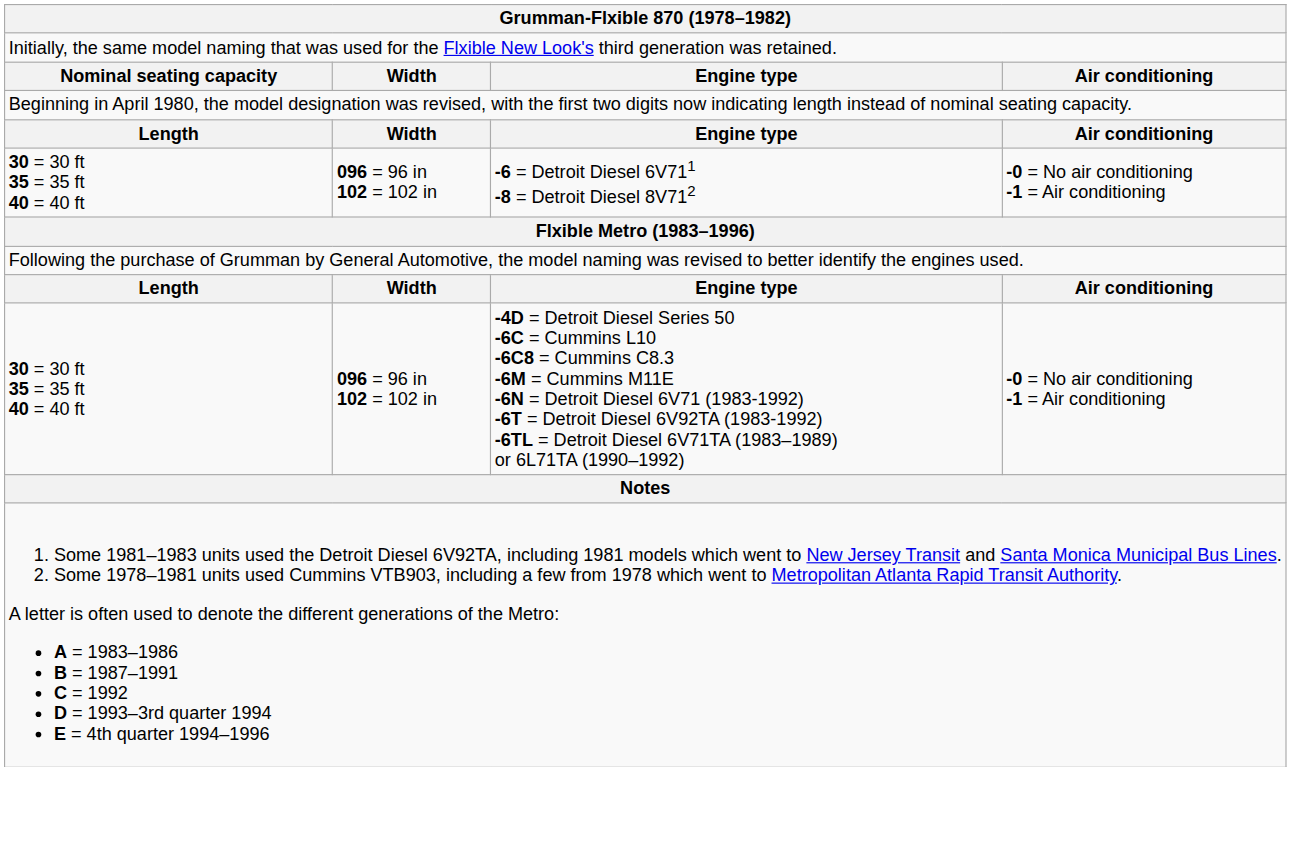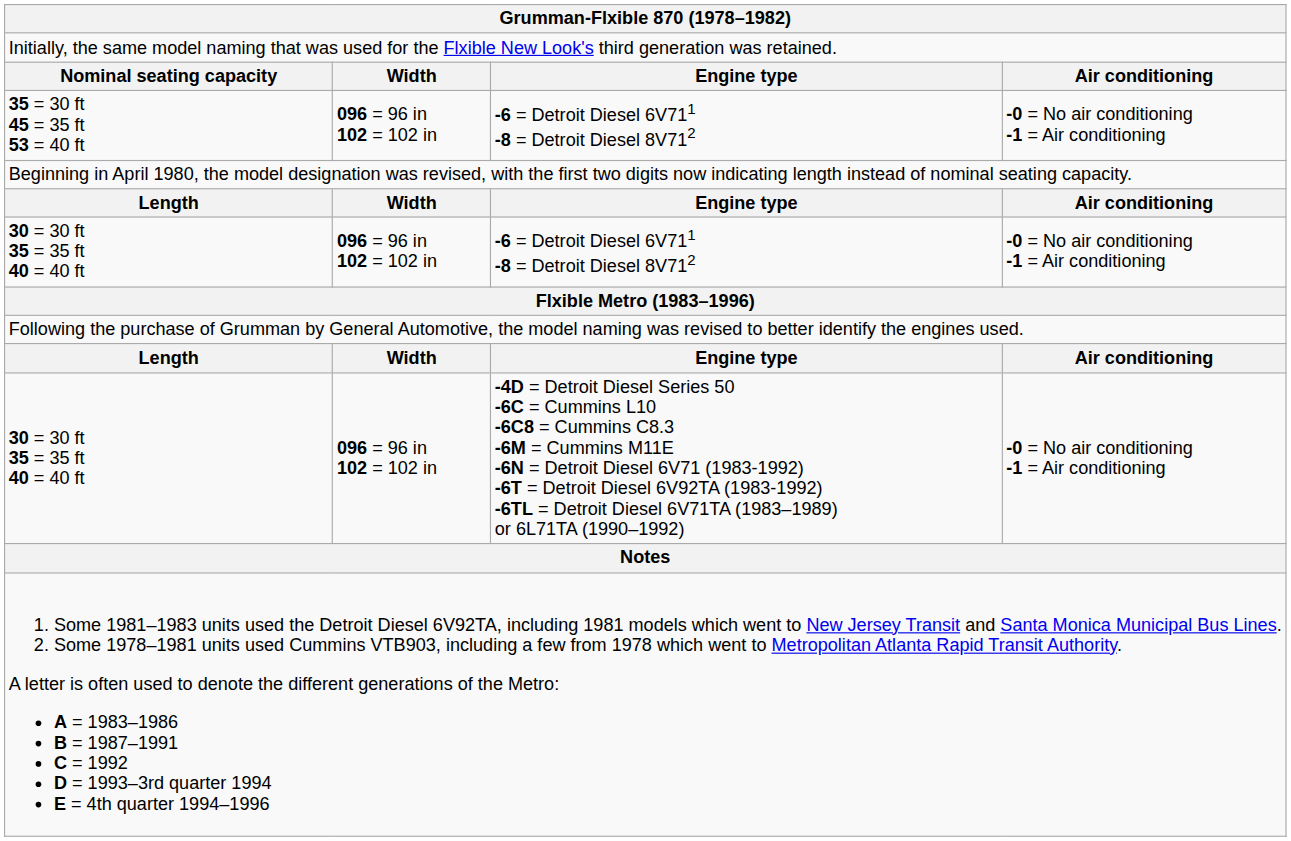+ row: (47, 125)
